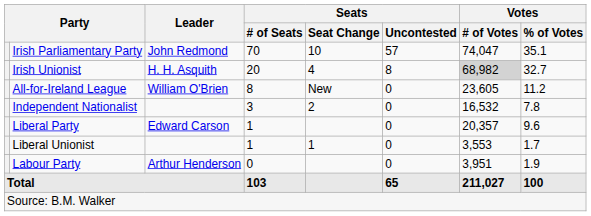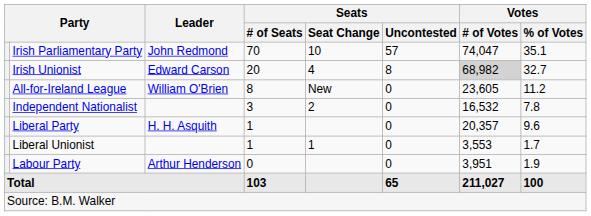(182, 70) H. H. Asquith -> (188, 70) Edward Carson
(188, 126) Edward Carson -> (182, 126) H. H. Asquith
